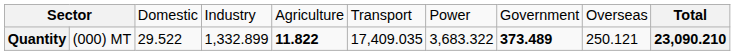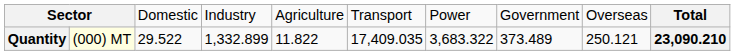(102, 38) no background -> (102, 38) lightyellow background
(297, 38) bold -> (297, 38) normal
(526, 38) bold -> (526, 38) normal
